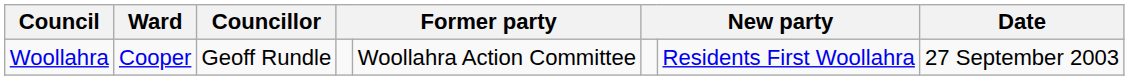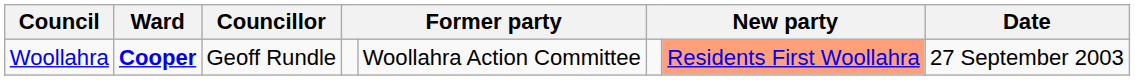(155, 57) normal -> (158, 57) bold
(789, 57) no background -> (794, 57) lightsalmon background
